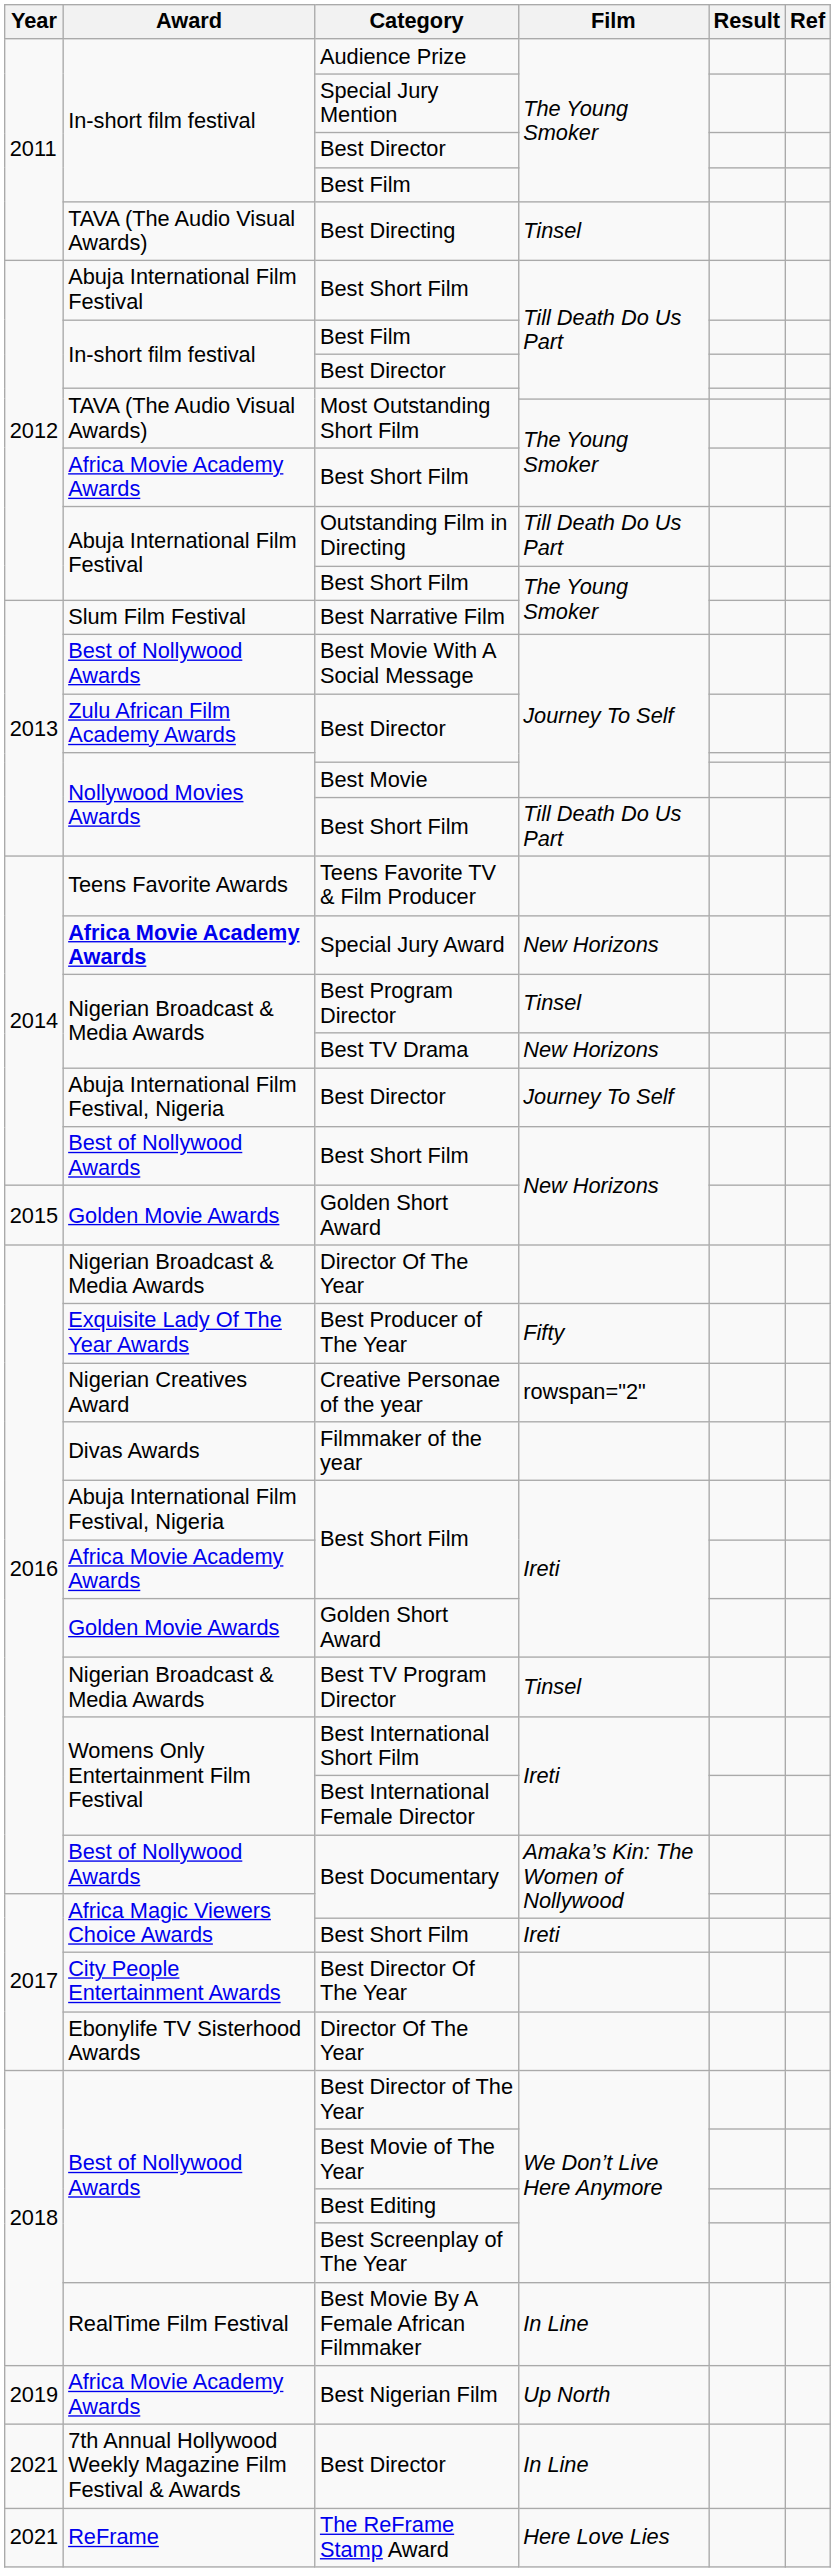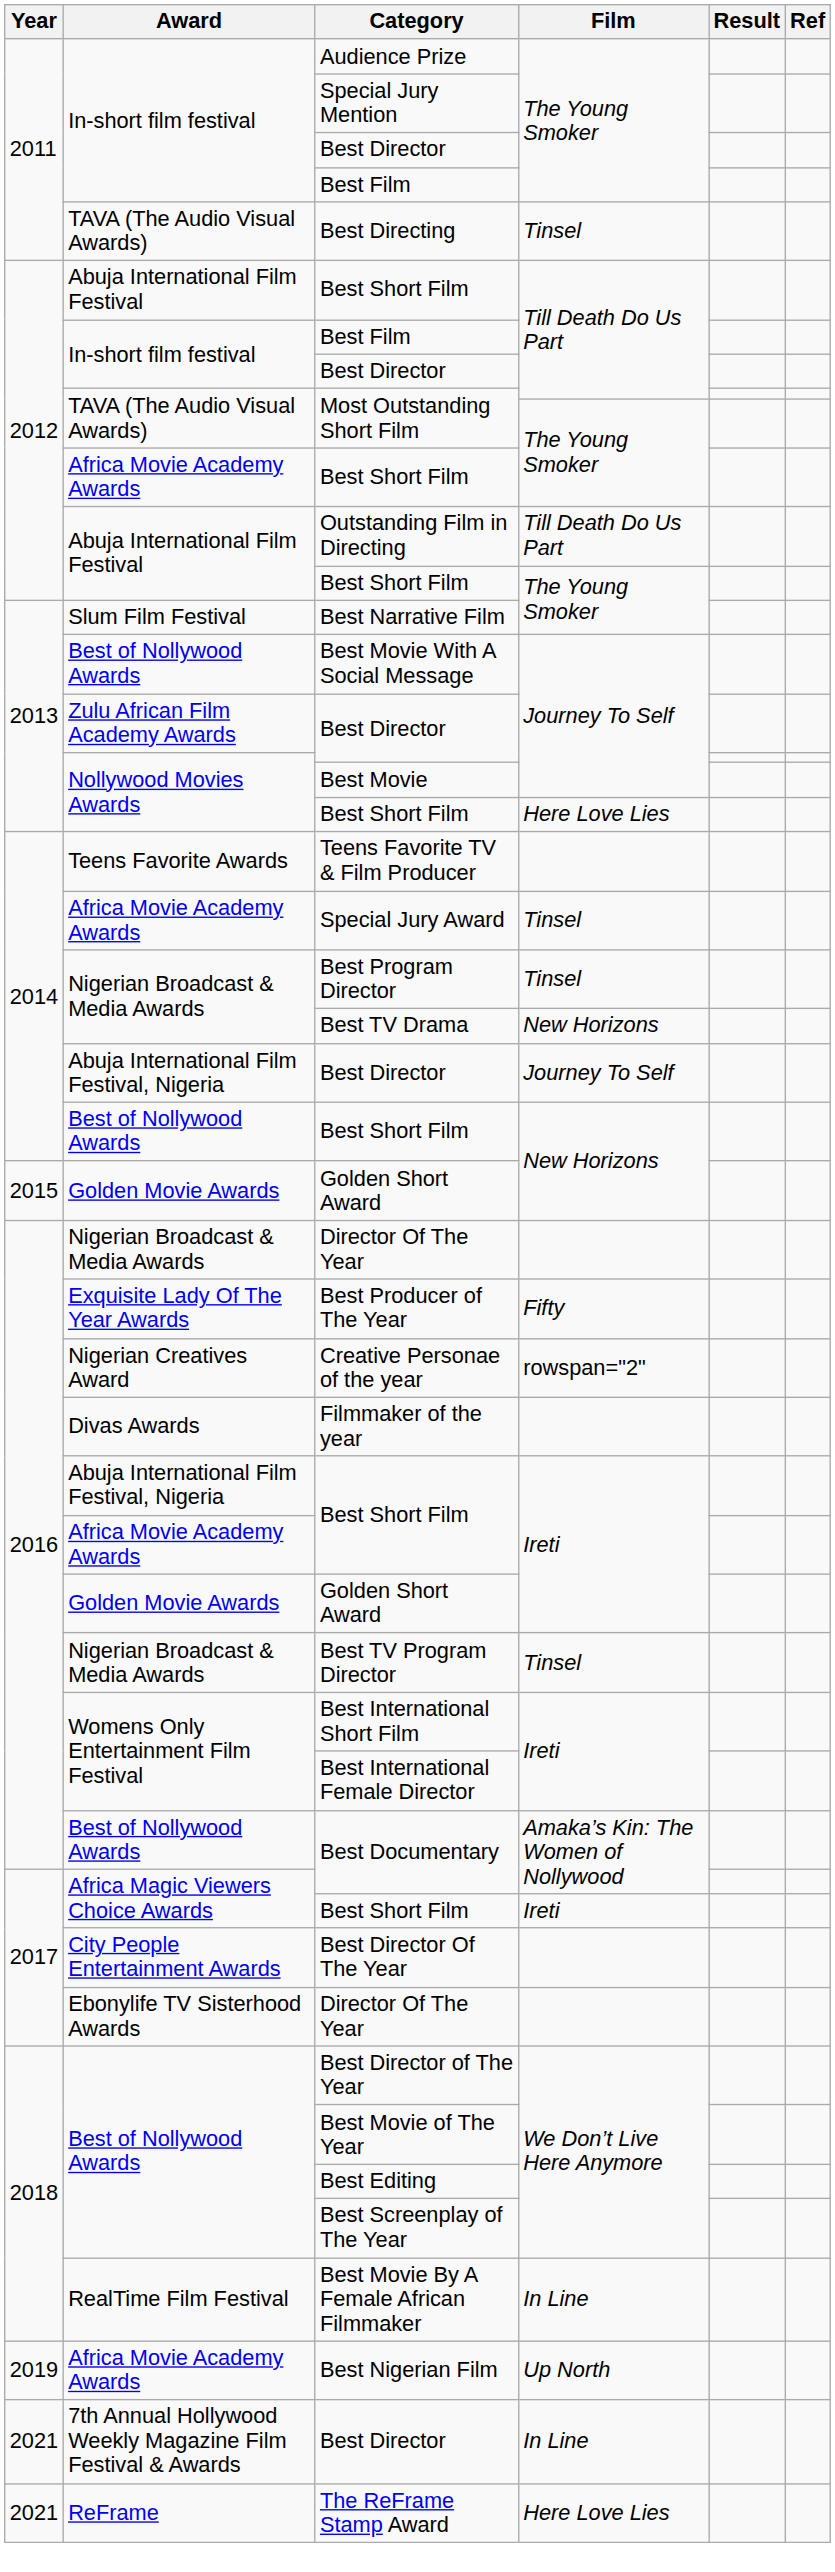(602, 826) Till Death Do Us Part -> (596, 814) Here Love Lies
(184, 944) bold -> (176, 920) normal
(591, 944) New Horizons -> (552, 920) Tinsel
